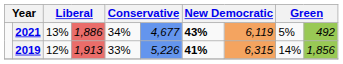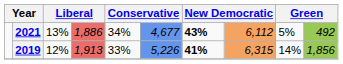(259, 32) 6,119 -> (259, 32) 6,112
